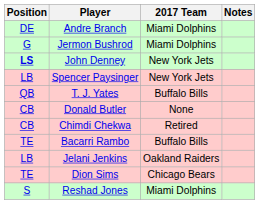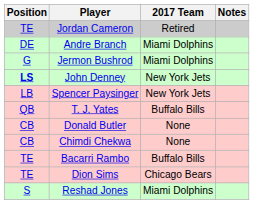+ row: (95, 28)
(181, 126) Retired -> (178, 142) None
- row: (95, 158)
